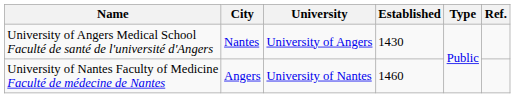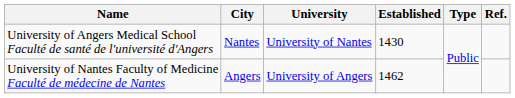(319, 41) University of Angers -> (319, 41) University of Nantes
(319, 75) University of Nantes -> (319, 75) University of Angers
(391, 75) 1460 -> (391, 75) 1462
